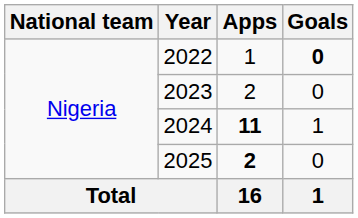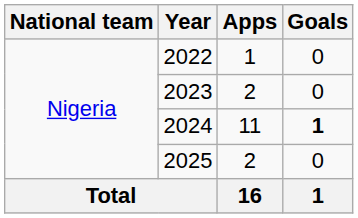(318, 56) bold -> (318, 56) normal
(250, 126) bold -> (250, 126) normal
(318, 126) normal -> (318, 126) bold
(250, 160) bold -> (250, 160) normal
